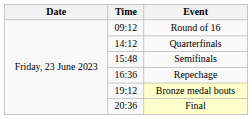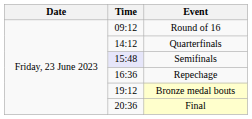(126, 59) no background -> (126, 59) lavender background
